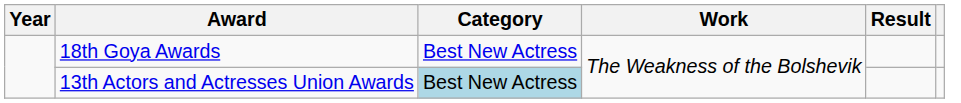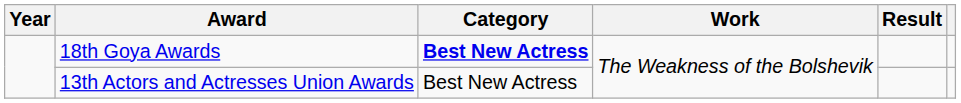(500, 51) normal -> (506, 51) bold
(500, 82) lightblue background -> (500, 82) no background
